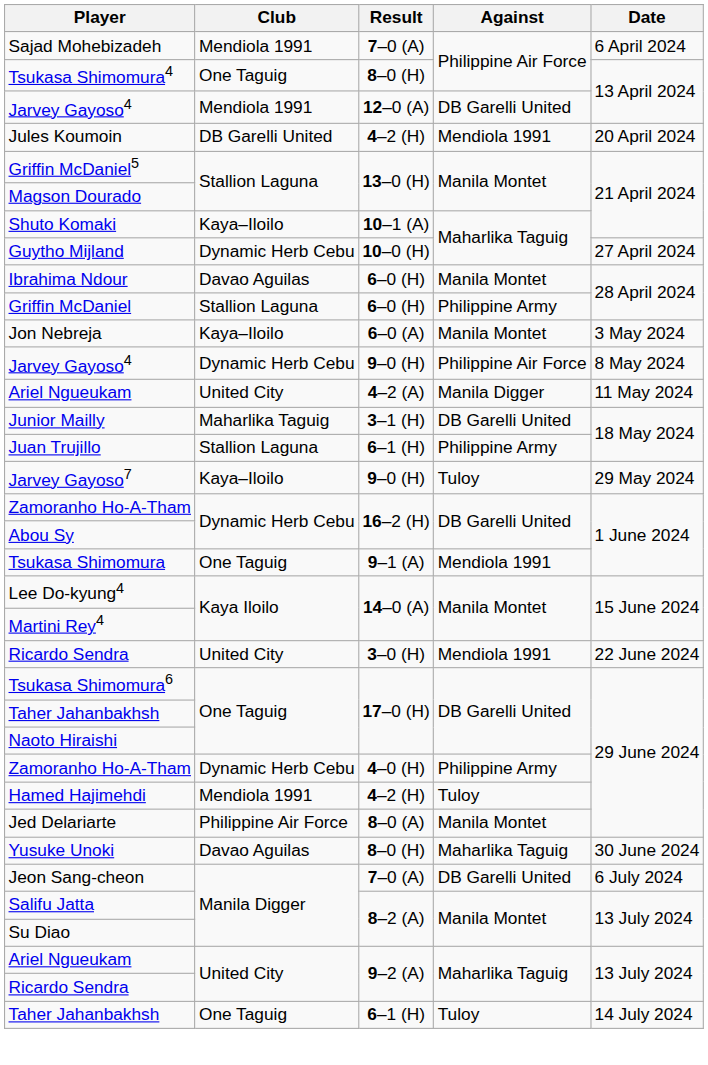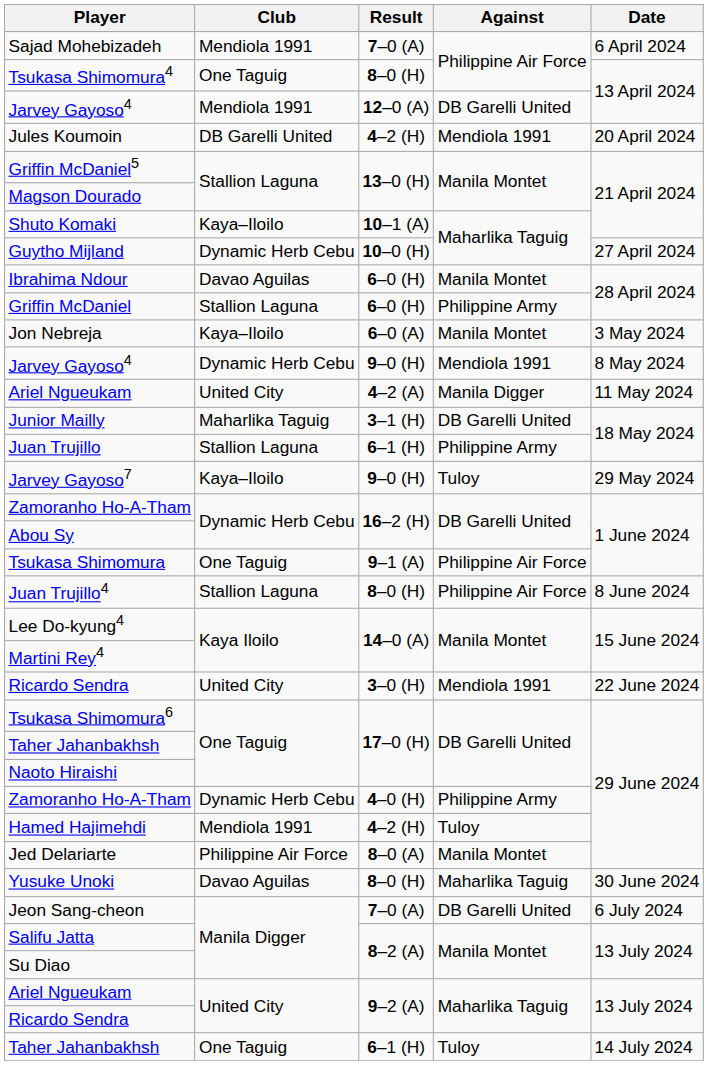(512, 363) Philippine Air Force -> (494, 363) Mendiola 1991
(494, 562) Mendiola 1991 -> (512, 562) Philippine Air Force
+ row: (59, 592)
